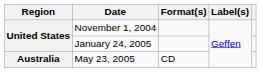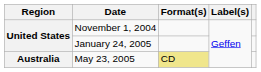(168, 59) no background -> (168, 59) khaki background
